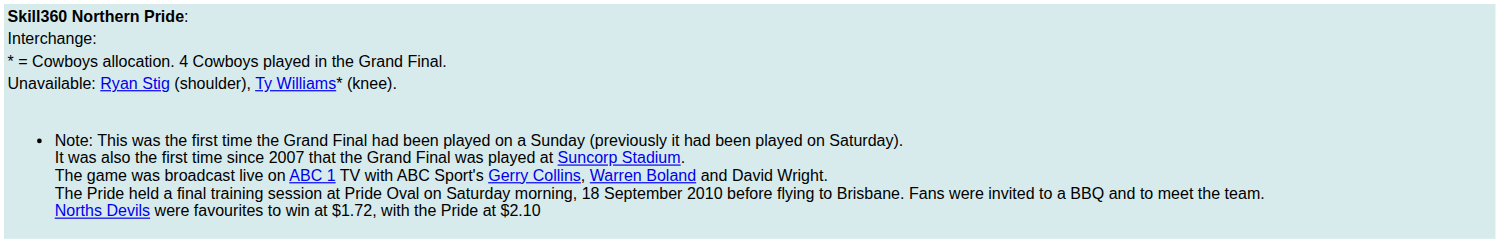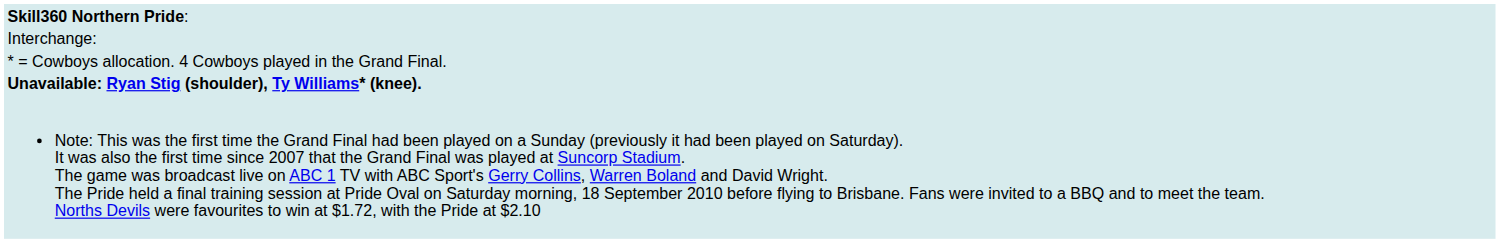(202, 84) normal -> (215, 84) bold
